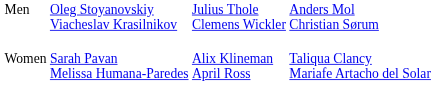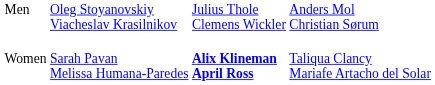(233, 66) normal -> (234, 66) bold
